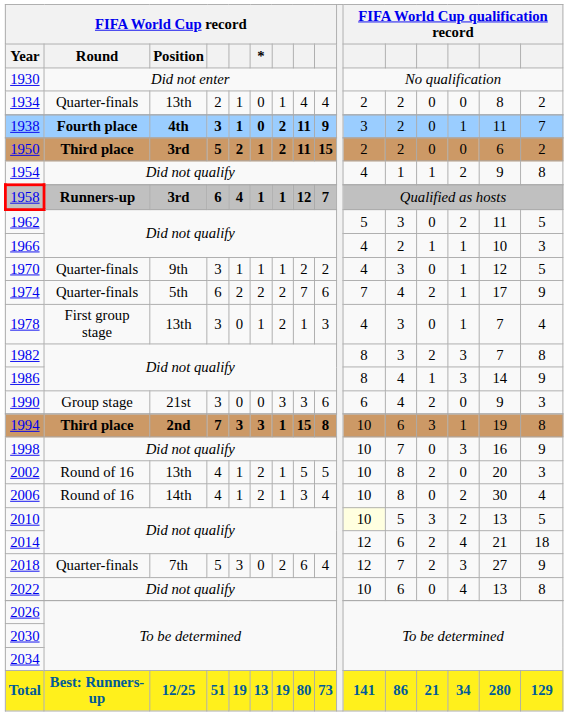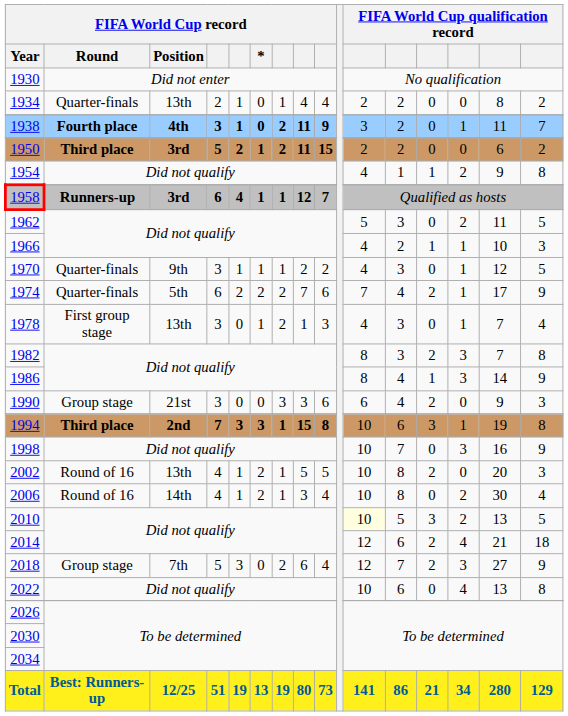(97, 565) Quarter-finals -> (97, 565) Group stage
